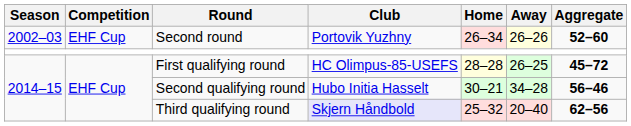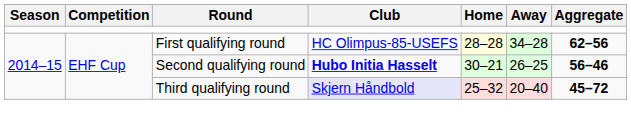- row: (199, 37)
(529, 66) 26–25 -> (529, 44) 34–28
(589, 66) 45–72 -> (589, 44) 62–56
(370, 88) normal -> (374, 66) bold
(529, 88) 34–28 -> (529, 66) 26–25
(589, 110) 62–56 -> (589, 88) 45–72
